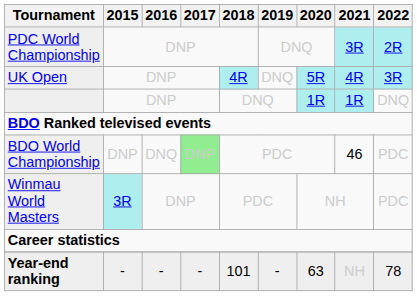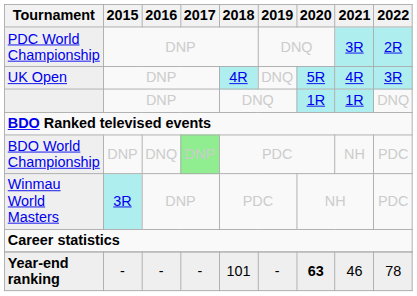(355, 154) 46 -> (355, 154) NH
(316, 271) normal -> (316, 271) bold
(355, 271) NH -> (355, 271) 46
